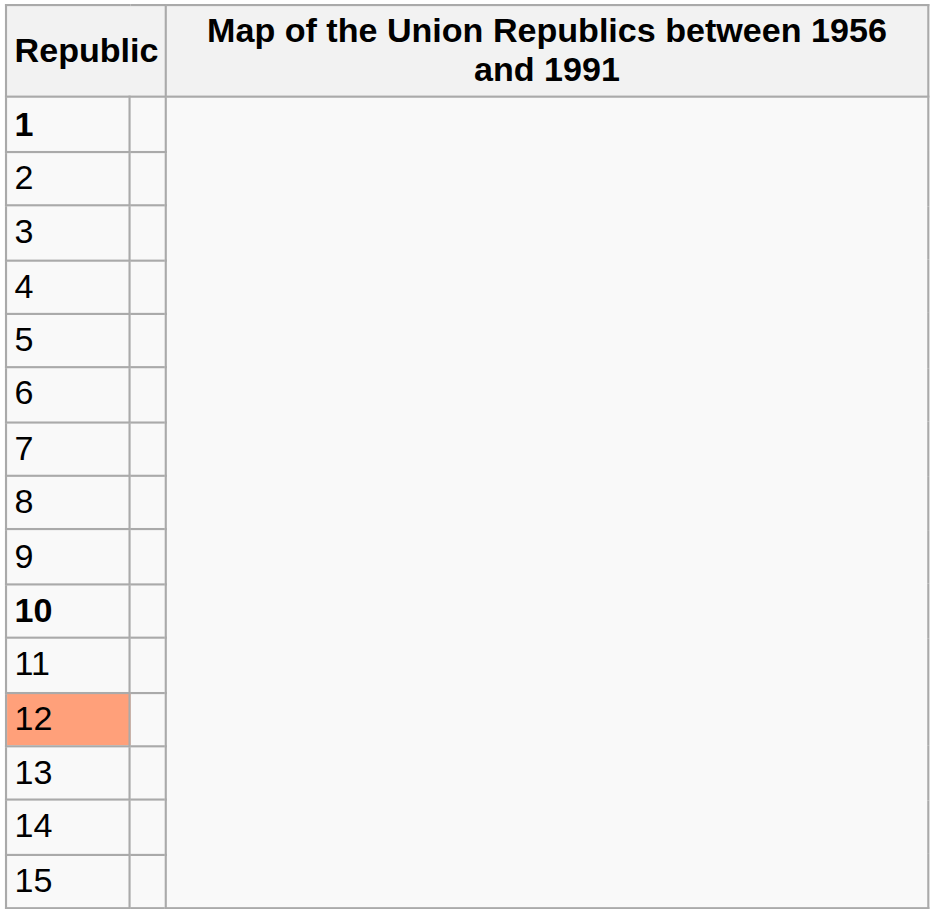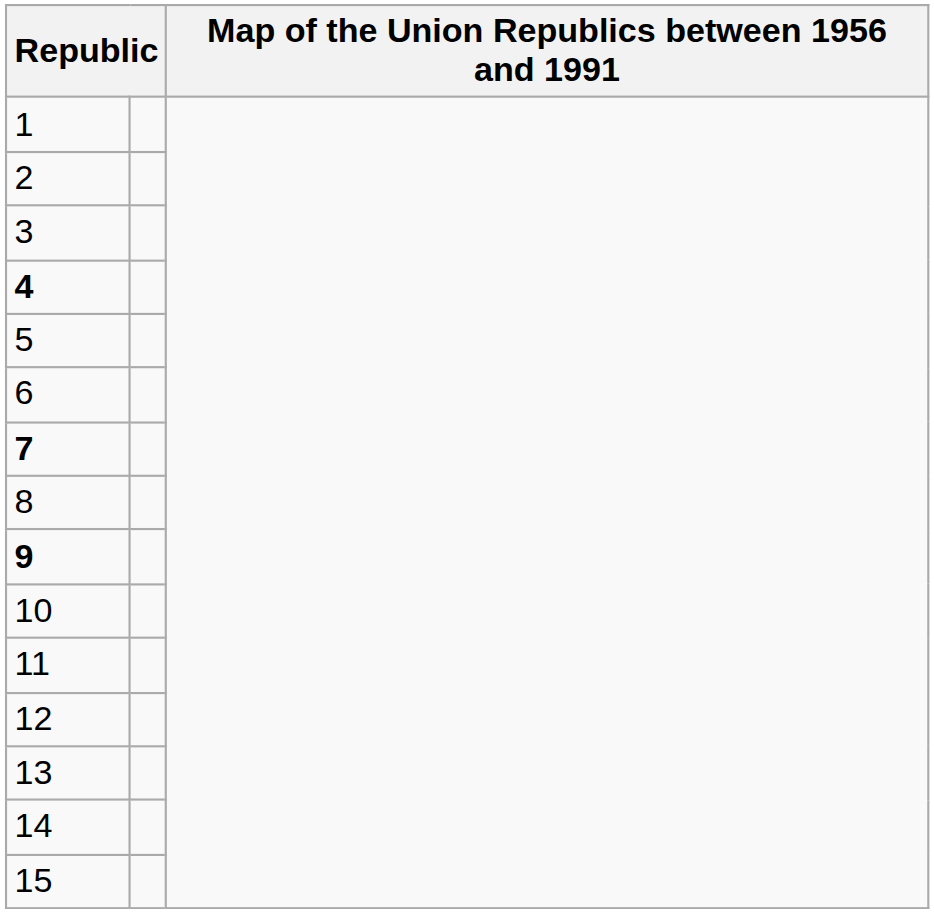(24, 123) bold -> (24, 123) normal
(24, 286) normal -> (24, 286) bold
(24, 448) normal -> (24, 448) bold
(24, 556) normal -> (24, 556) bold
(34, 610) bold -> (34, 610) normal
(34, 718) lightsalmon background -> (34, 718) no background
